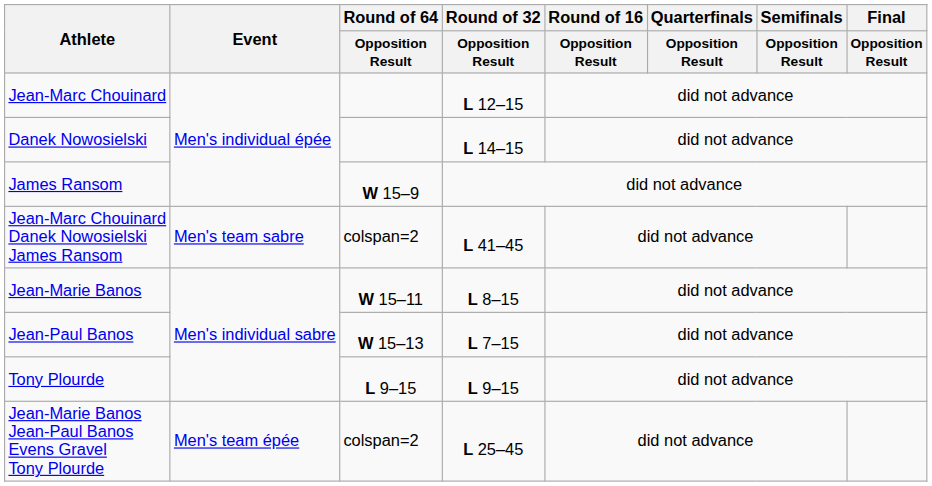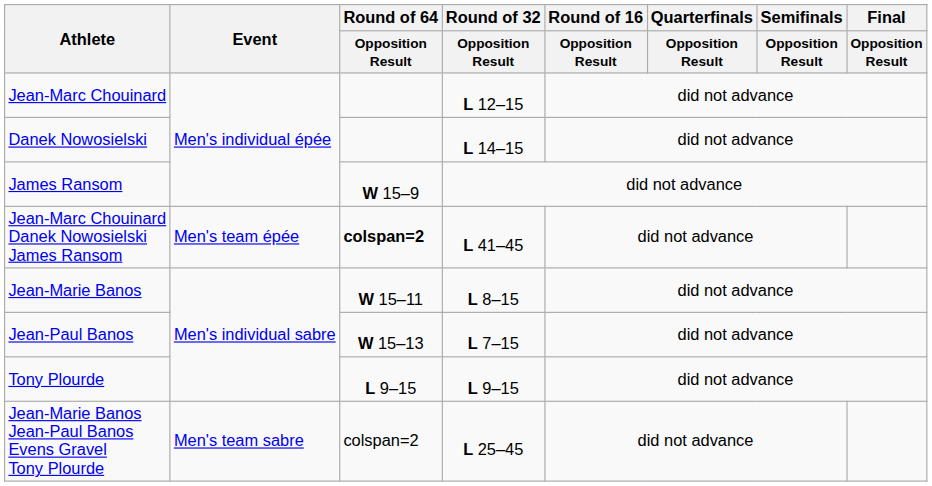(239, 237) Men's team sabre -> (237, 237) Men's team épée
(381, 237) normal -> (384, 237) bold
(237, 442) Men's team épée -> (239, 442) Men's team sabre
